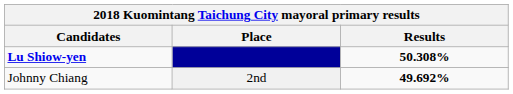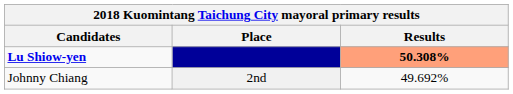(425, 57) no background -> (425, 57) lightsalmon background
(425, 78) bold -> (425, 78) normal
